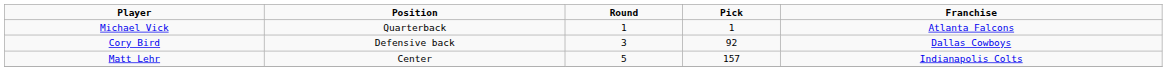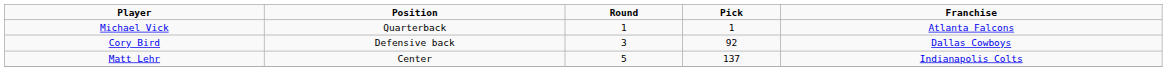(732, 58) 157 -> (732, 58) 137
